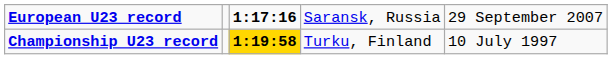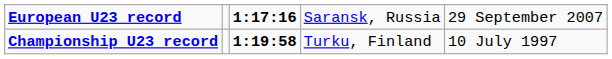(265, 42) gold background -> (265, 42) no background
